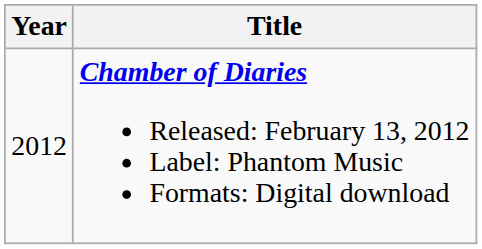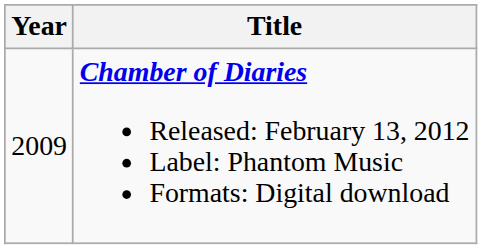(39, 145) 2012 -> (39, 145) 2009
